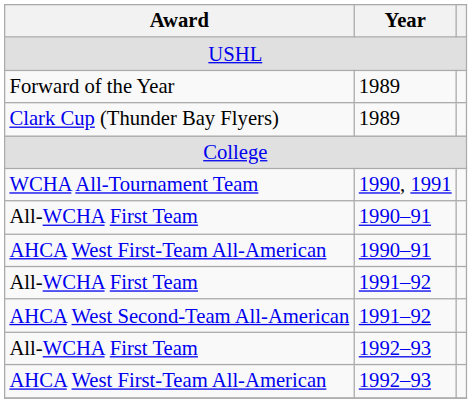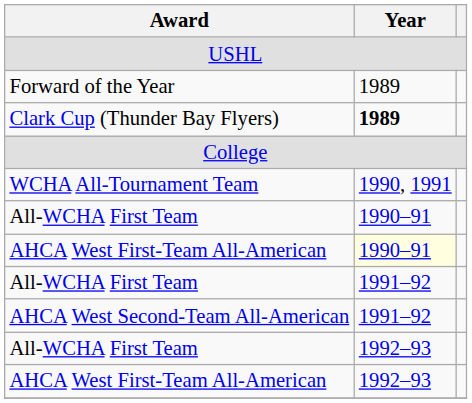(379, 119) normal -> (379, 119) bold
(395, 250) no background -> (395, 250) lightyellow background
